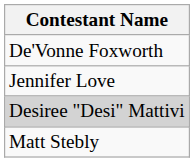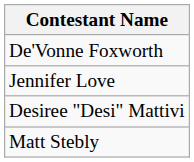(97, 111) lightgrey background -> (97, 111) no background
